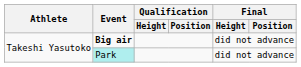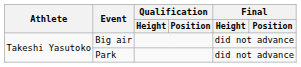(114, 40) bold -> (114, 40) normal
(106, 55) paleturquoise background -> (106, 55) no background
